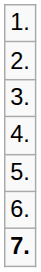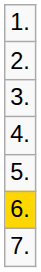(20, 209) no background -> (20, 209) gold background
(20, 246) bold -> (20, 246) normal
